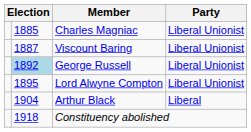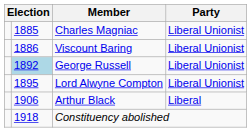(26, 48) 1887 -> (26, 48) 1886
(26, 100) 1904 -> (26, 100) 1906
